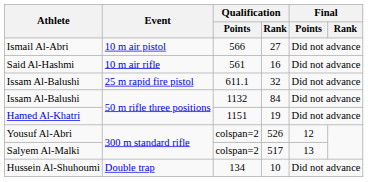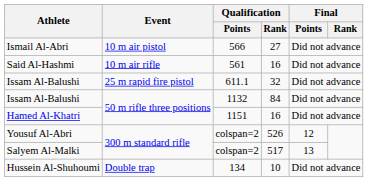(275, 116) 19 -> (275, 116) 16
